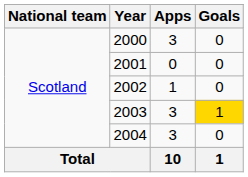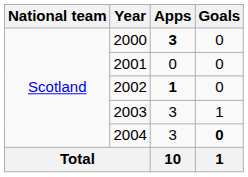(173, 40) normal -> (173, 40) bold
(173, 87) normal -> (173, 87) bold
(219, 111) gold background -> (219, 111) no background
(219, 135) normal -> (219, 135) bold
